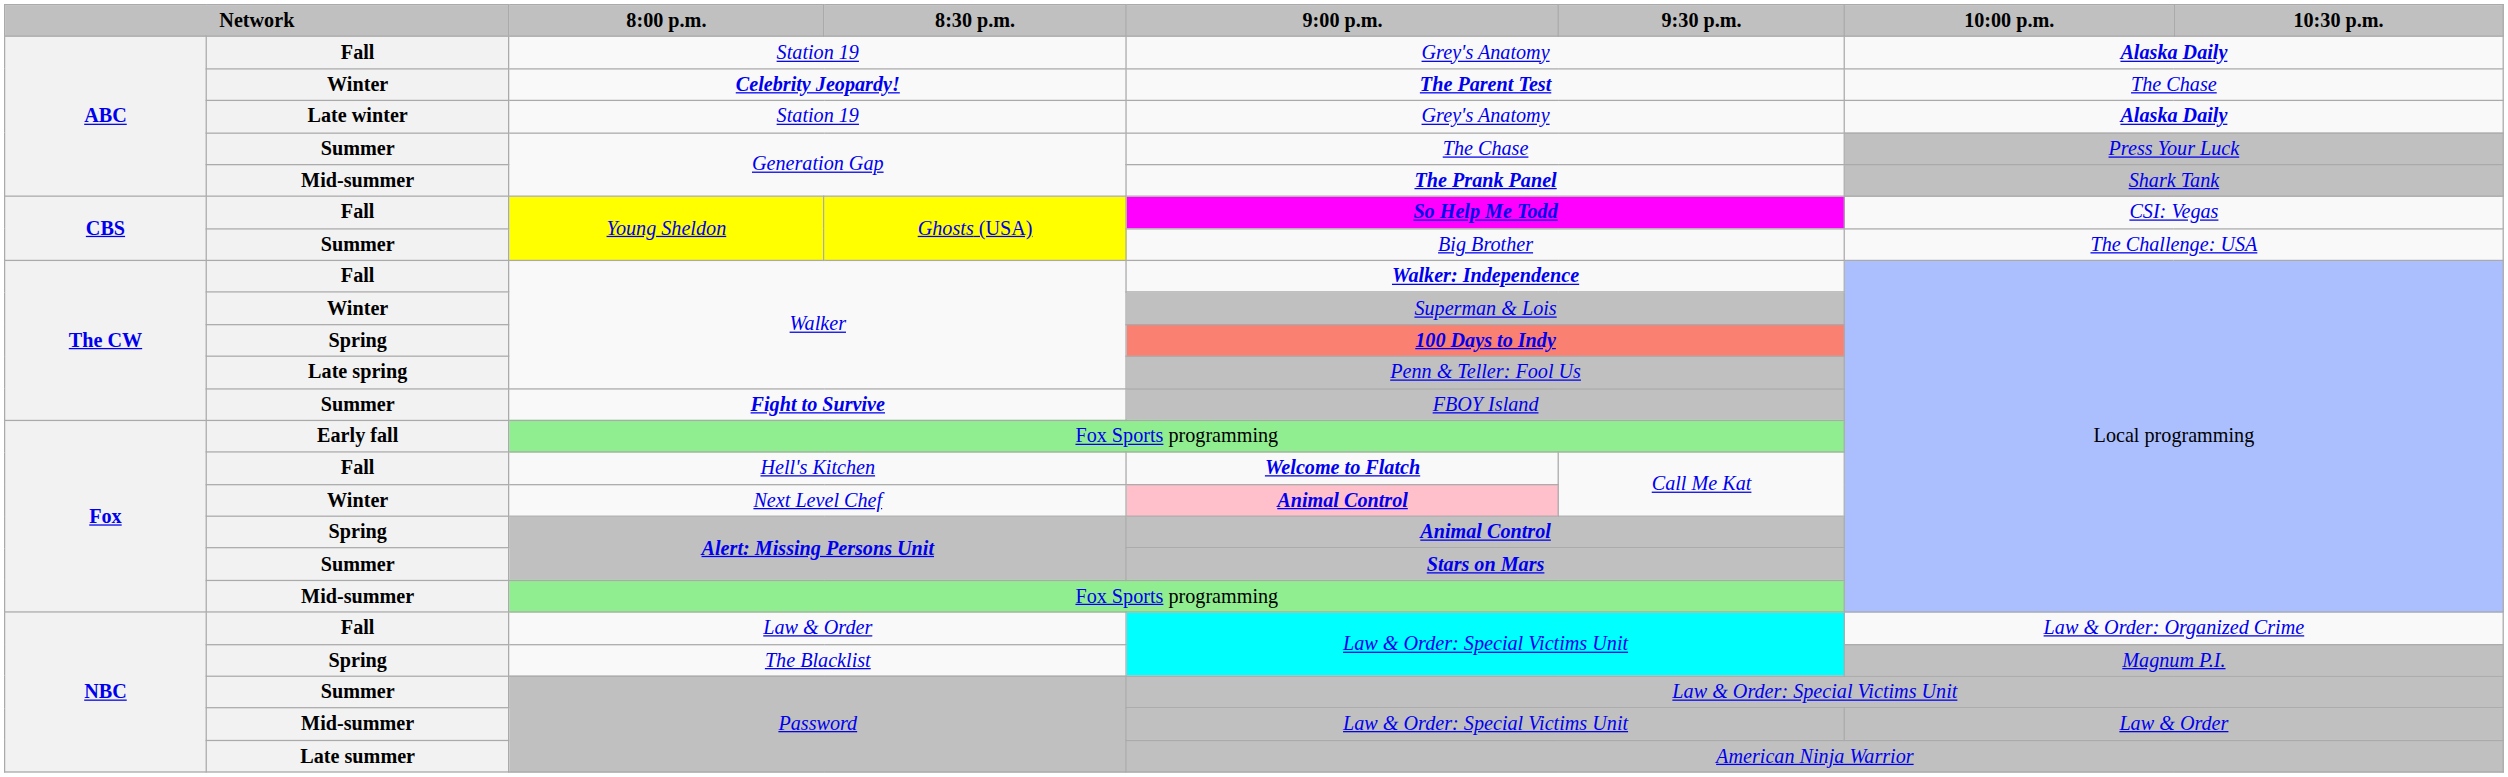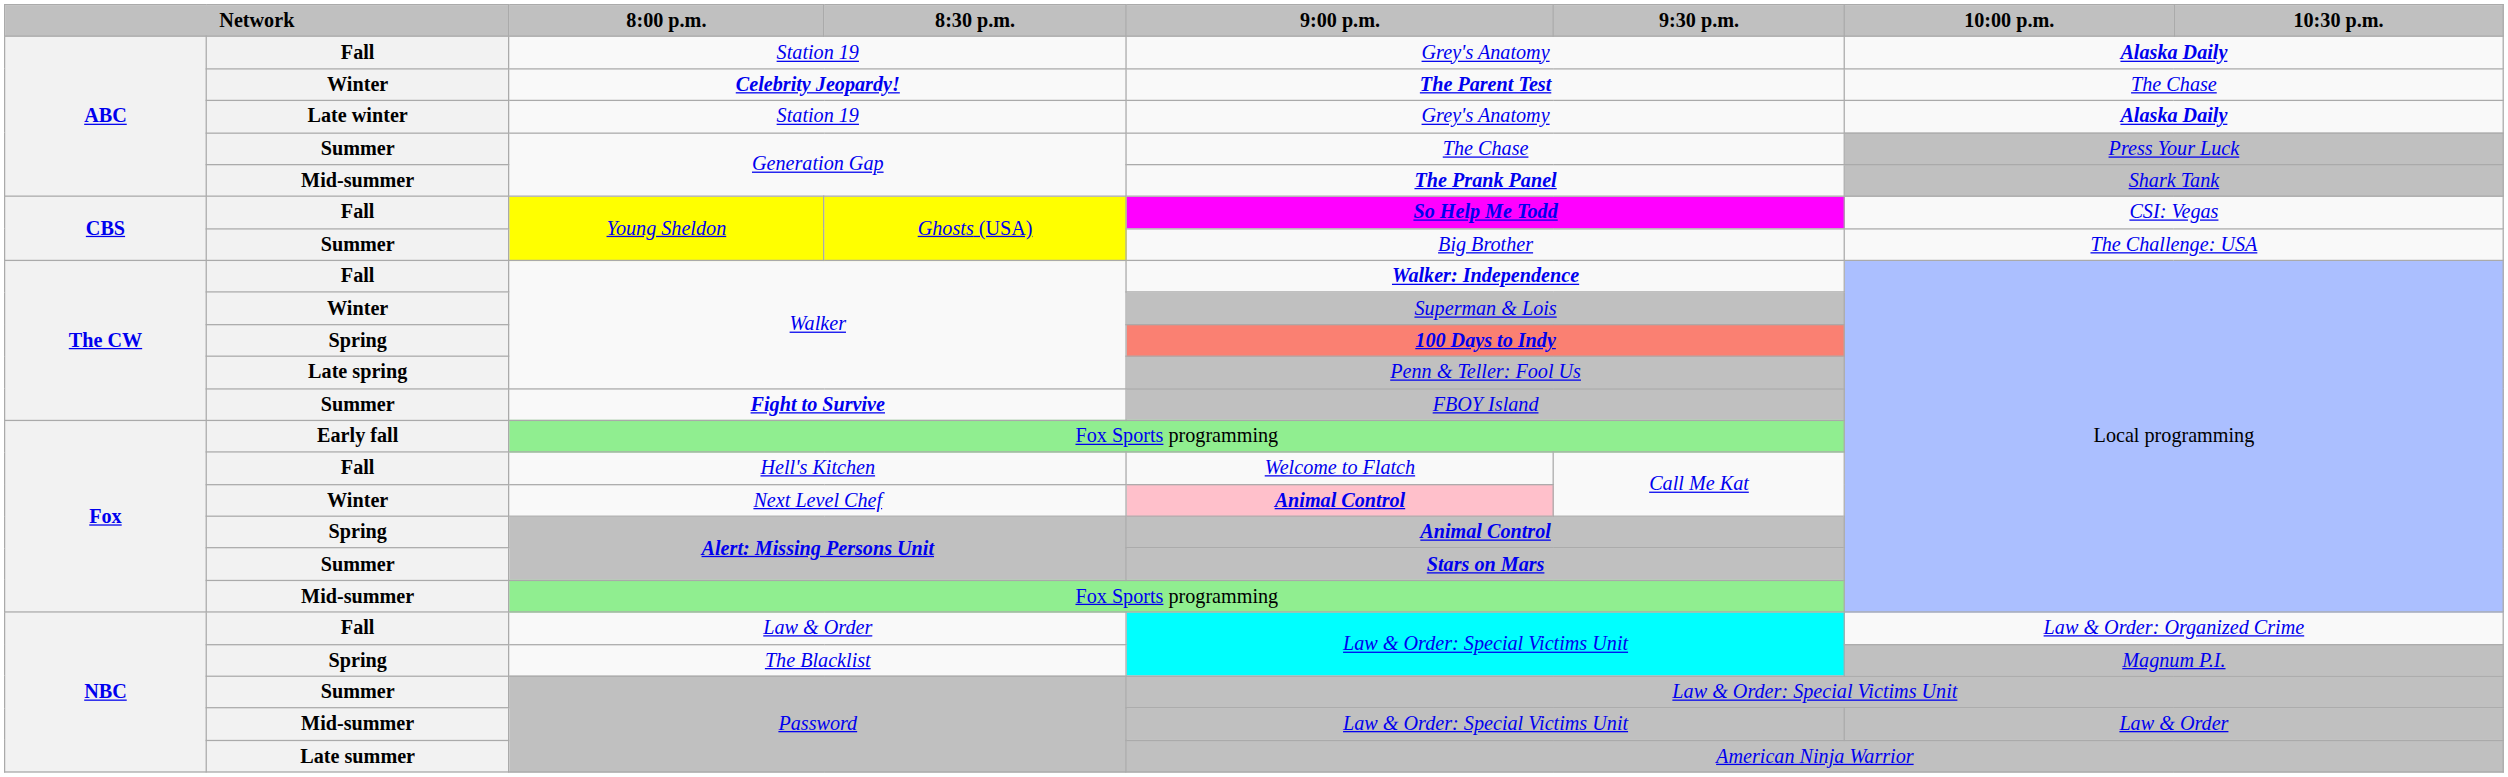(1343, 468) bold -> (1340, 468) normal
